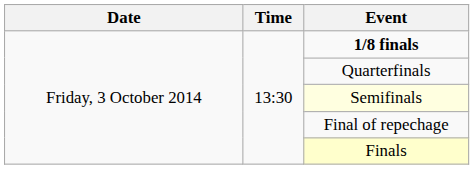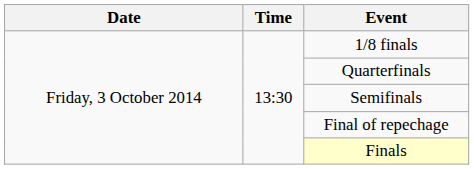(386, 44) bold -> (386, 44) normal
(386, 97) lightyellow background -> (386, 97) no background
